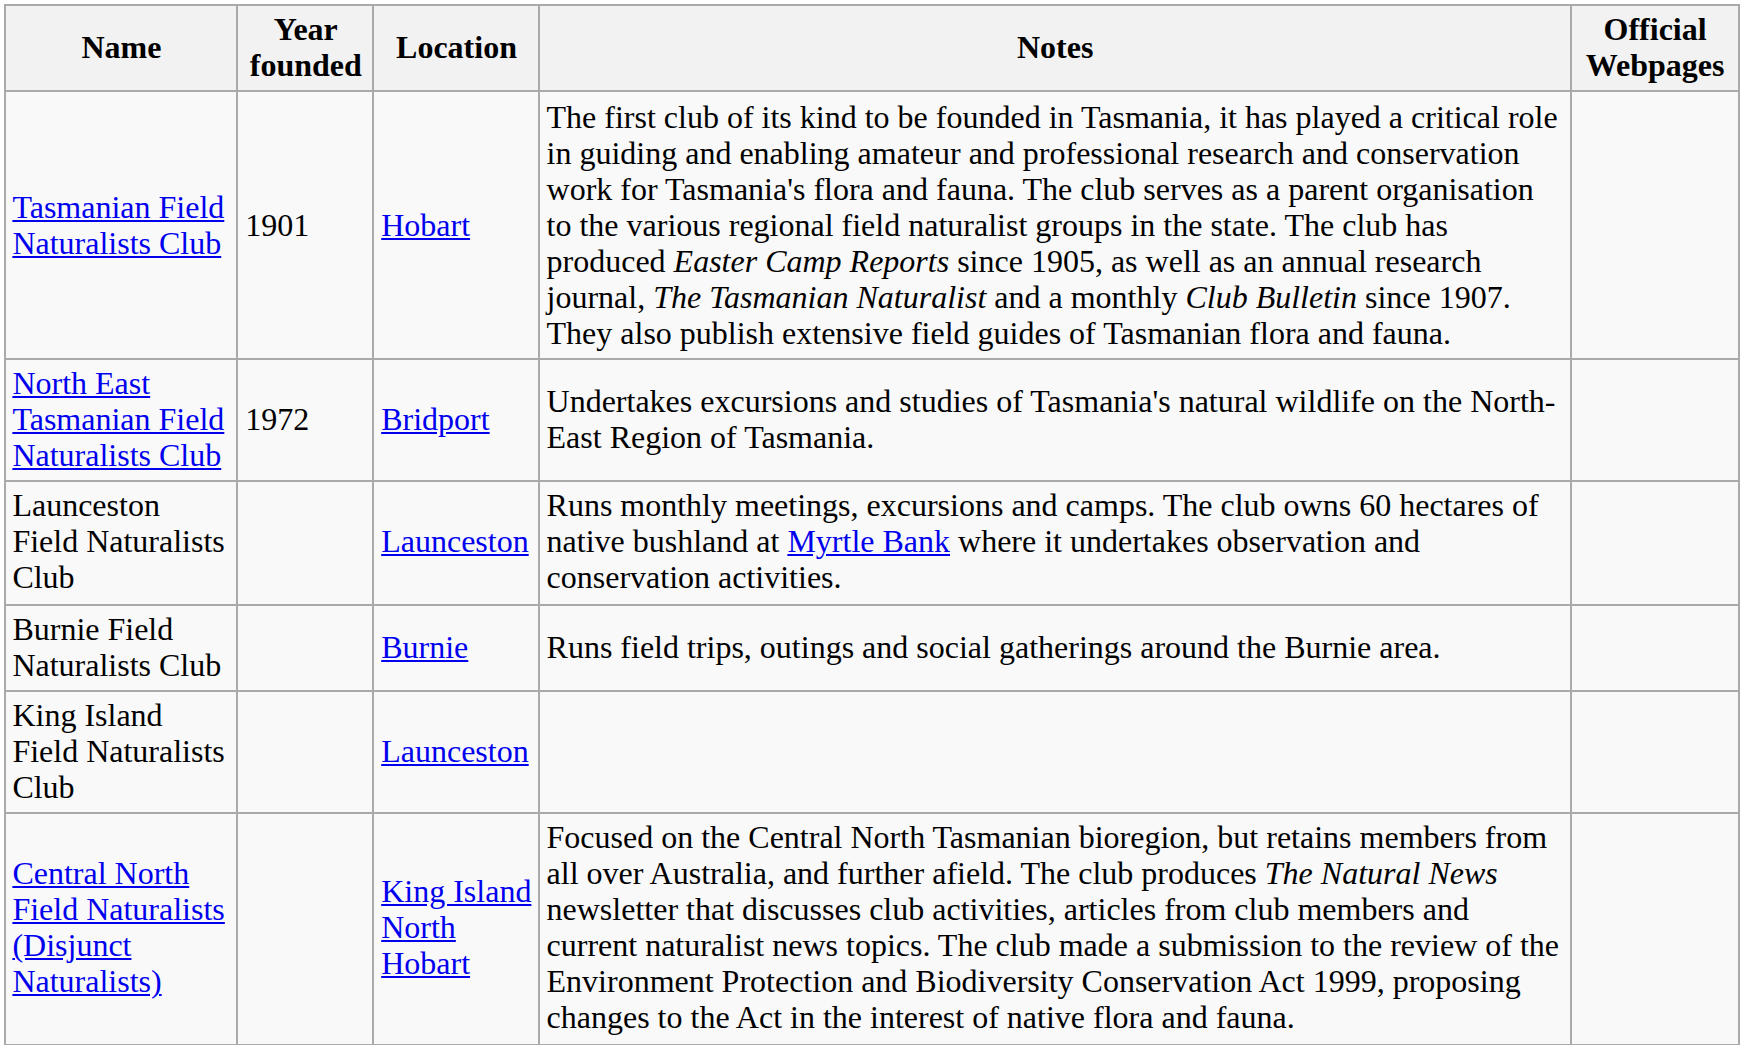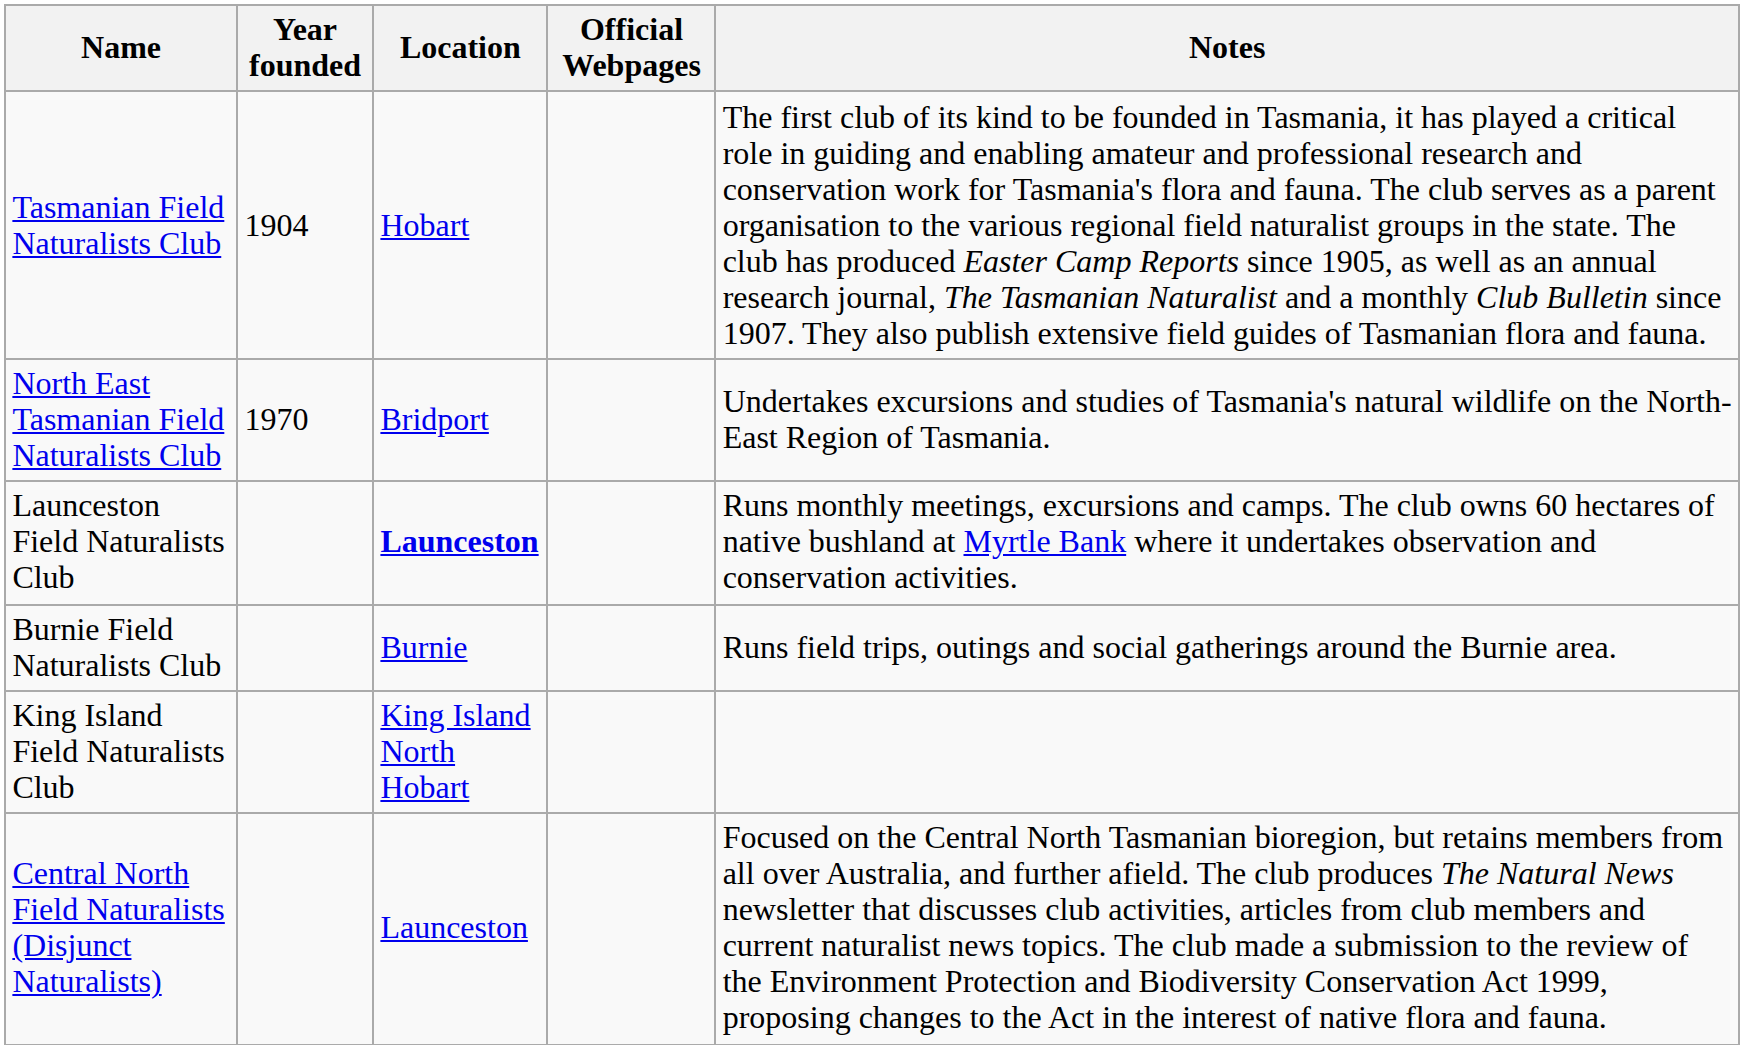columns swapped: (1055, 47) <-> (1655, 47)
(277, 224) 1901 -> (276, 224) 1904
(277, 419) 1972 -> (276, 419) 1970
(455, 542) normal -> (460, 542) bold
(455, 751) Launceston -> (456, 751) King Island North Hobart
(456, 928) King Island North Hobart -> (454, 928) Launceston
